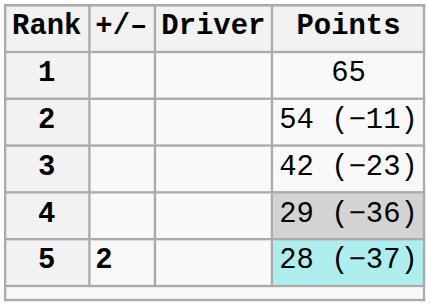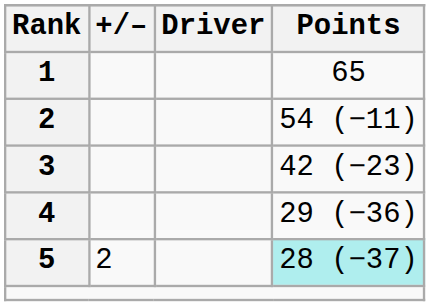(349, 215) lightgrey background -> (349, 215) no background
(104, 262) bold -> (104, 262) normal
